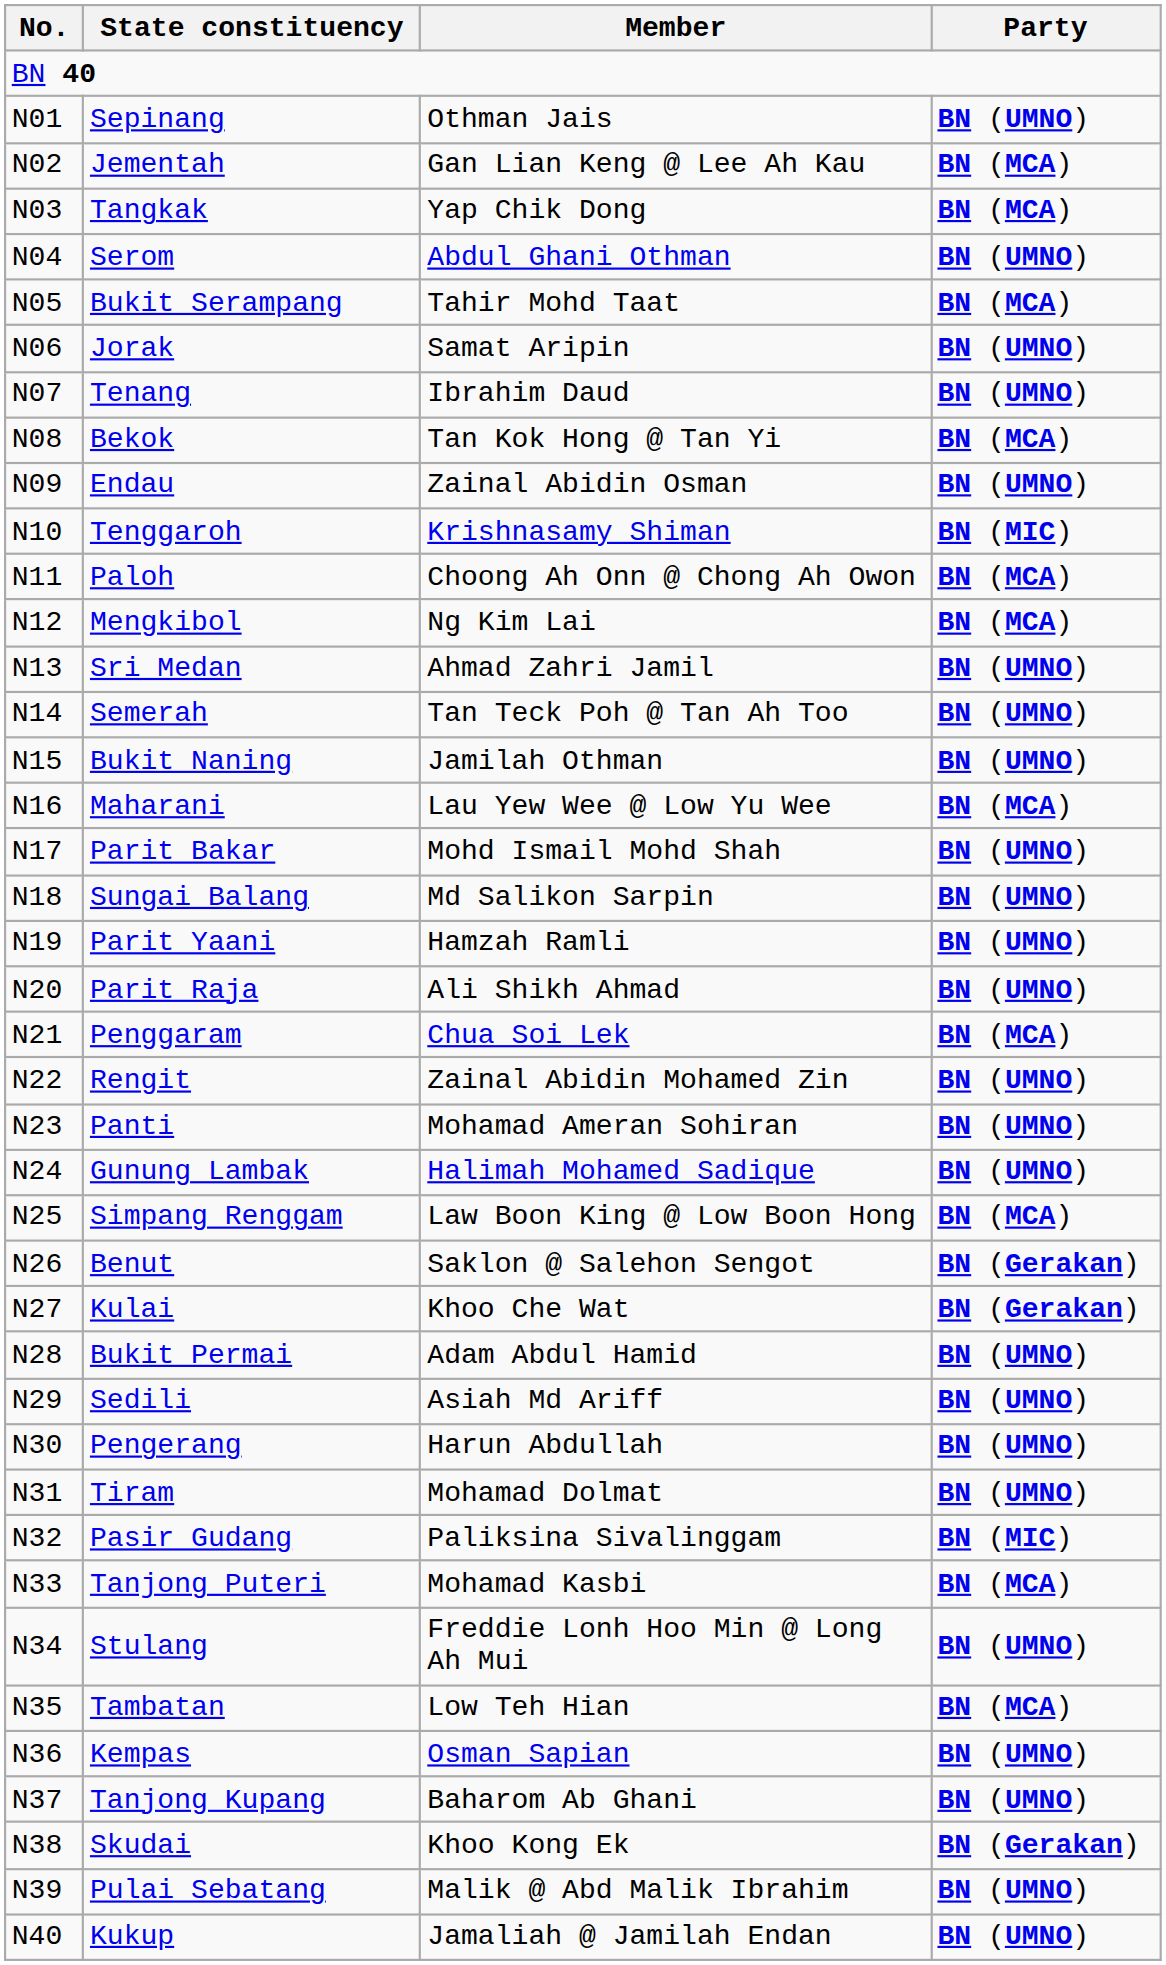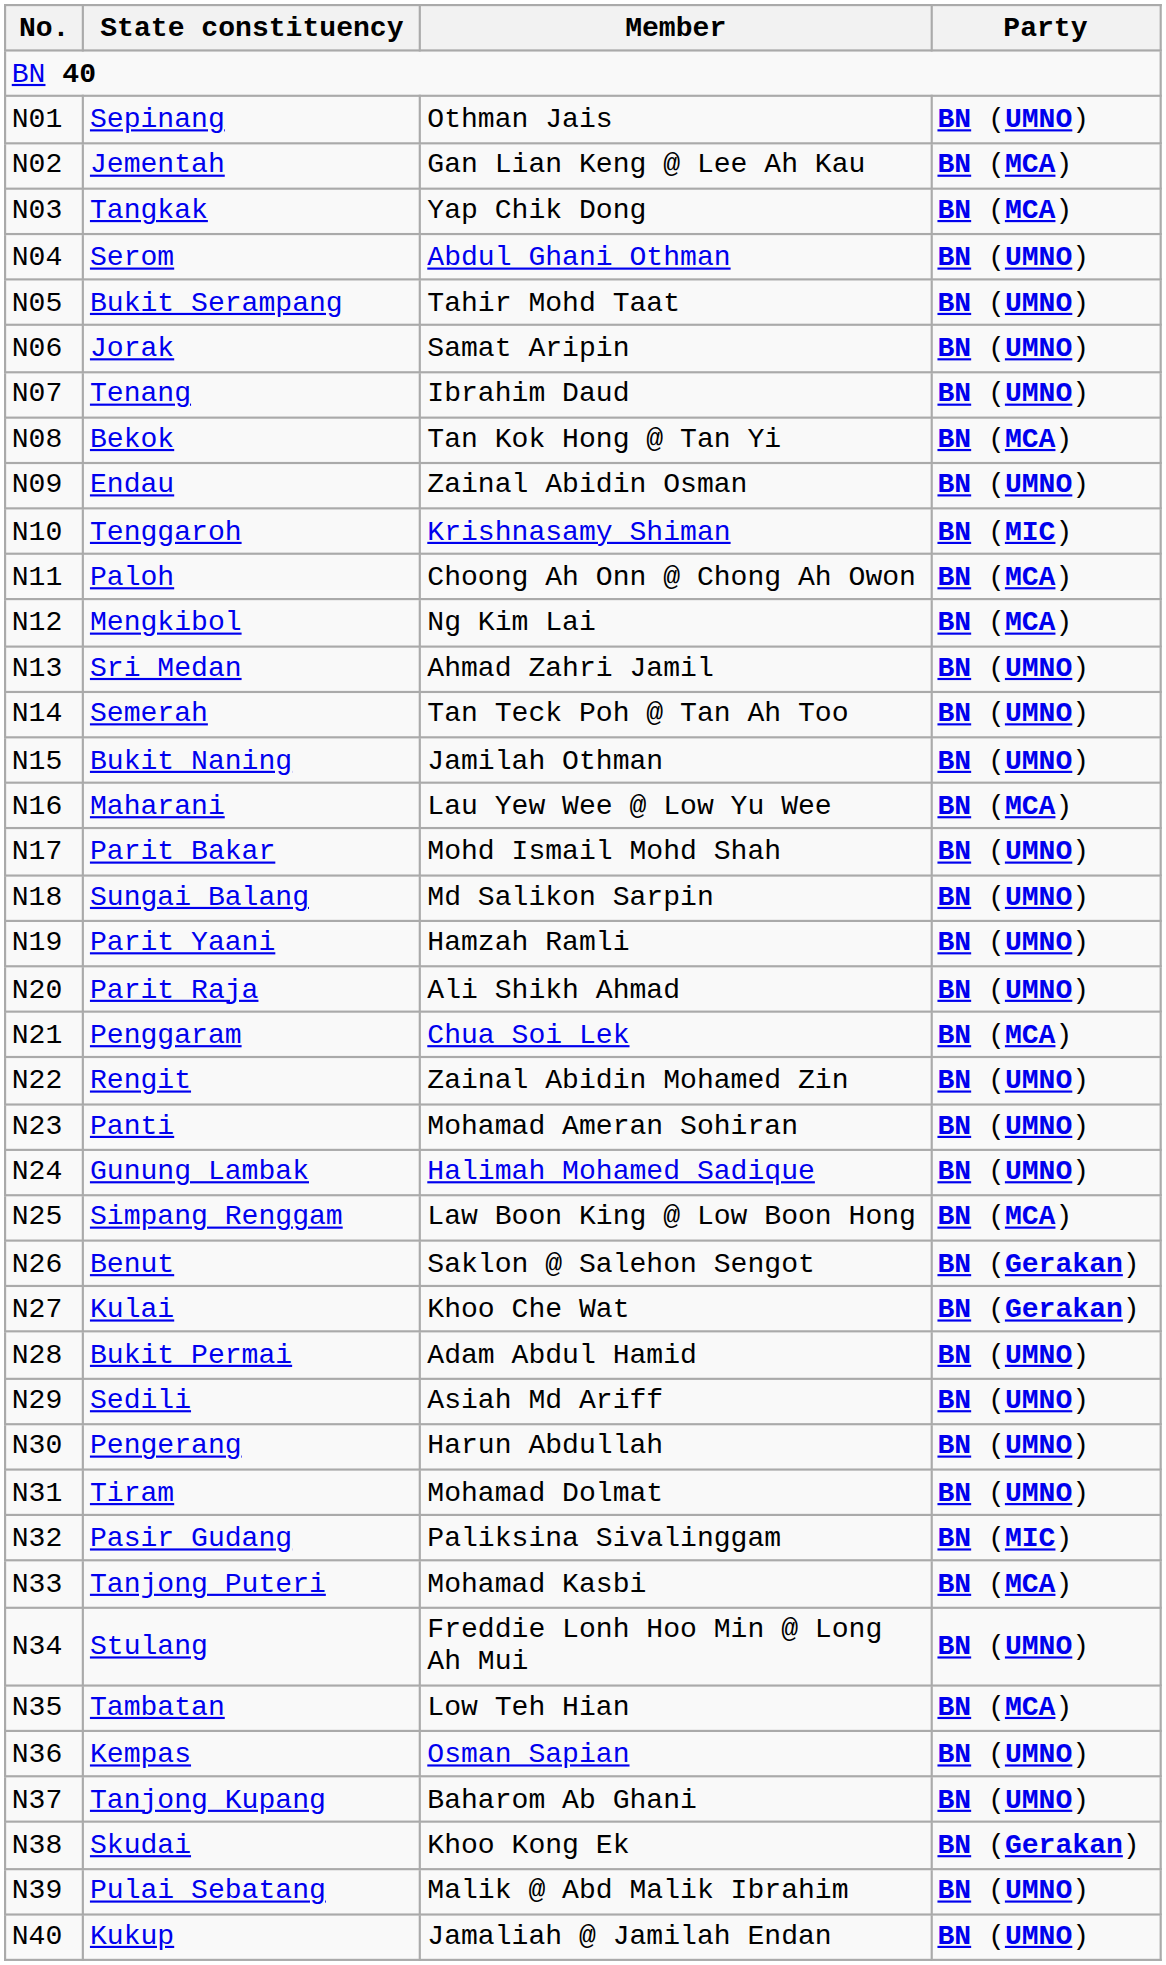(1005, 303) BN (MCA) -> (1013, 303) BN (UMNO)
